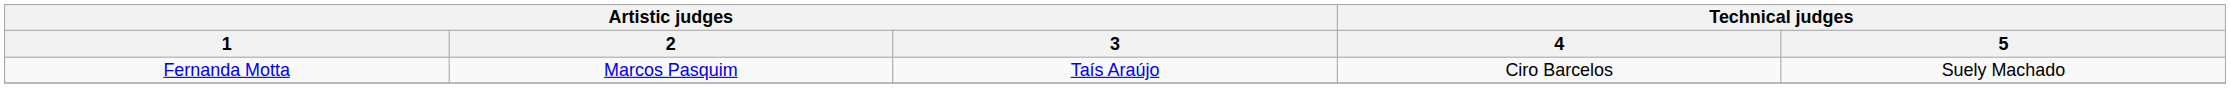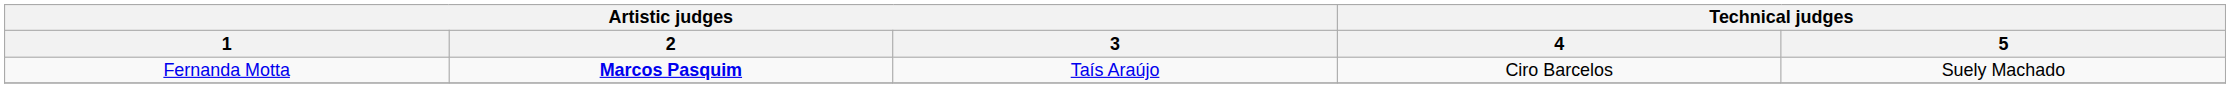(671, 69) normal -> (671, 69) bold
